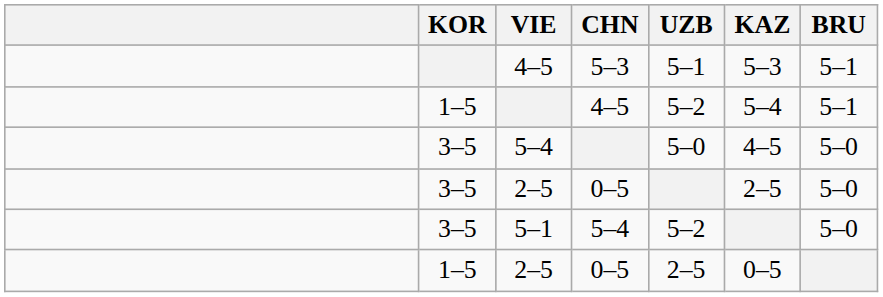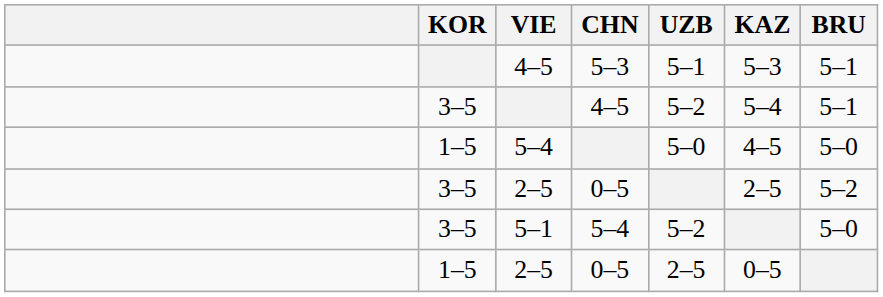(457, 106) 1–5 -> (457, 106) 3–5
(457, 147) 3–5 -> (457, 147) 1–5
(839, 188) 5–0 -> (839, 188) 5–2
